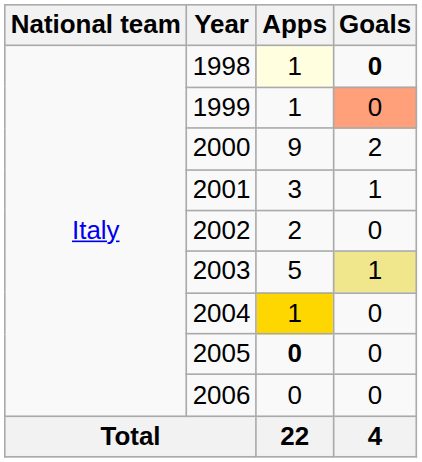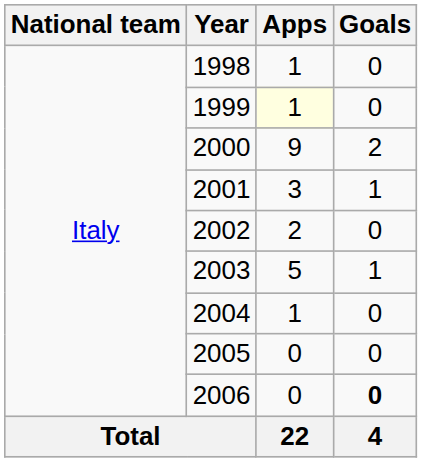(295, 66) lightyellow background -> (295, 66) no background
(375, 66) bold -> (375, 66) normal
(295, 107) no background -> (295, 107) lightyellow background
(375, 107) lightsalmon background -> (375, 107) no background
(375, 271) khaki background -> (375, 271) no background
(295, 312) gold background -> (295, 312) no background
(295, 353) bold -> (295, 353) normal
(375, 395) normal -> (375, 395) bold
